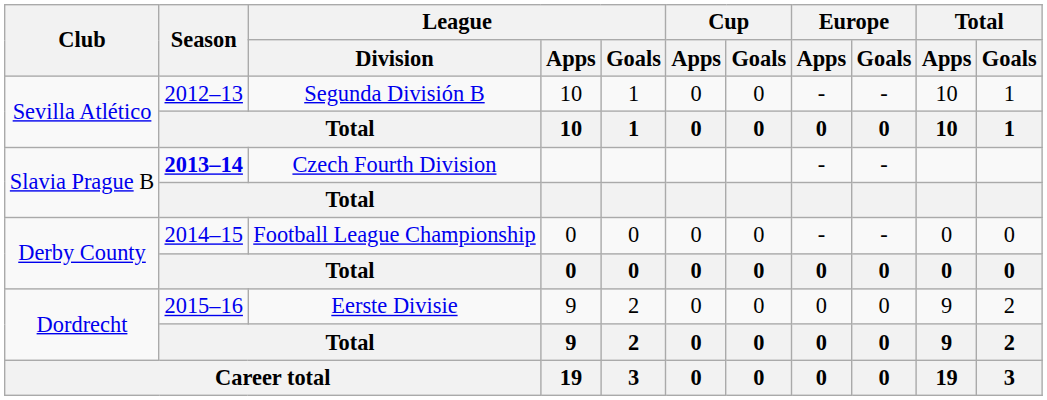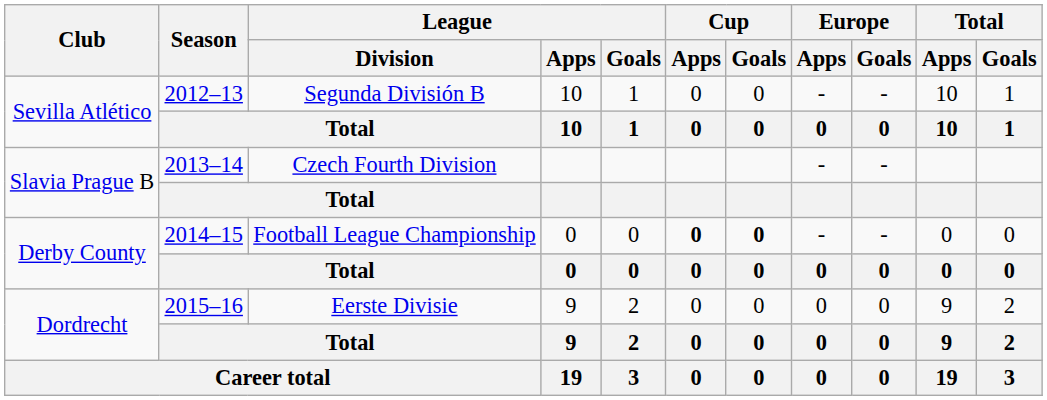(204, 164) bold -> (204, 164) normal
(696, 235) normal -> (696, 235) bold
(759, 235) normal -> (759, 235) bold
